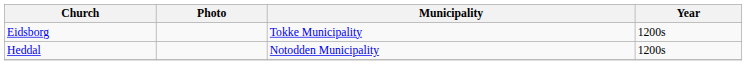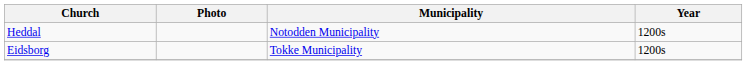rows swapped: (28, 32) <-> (24, 50)
